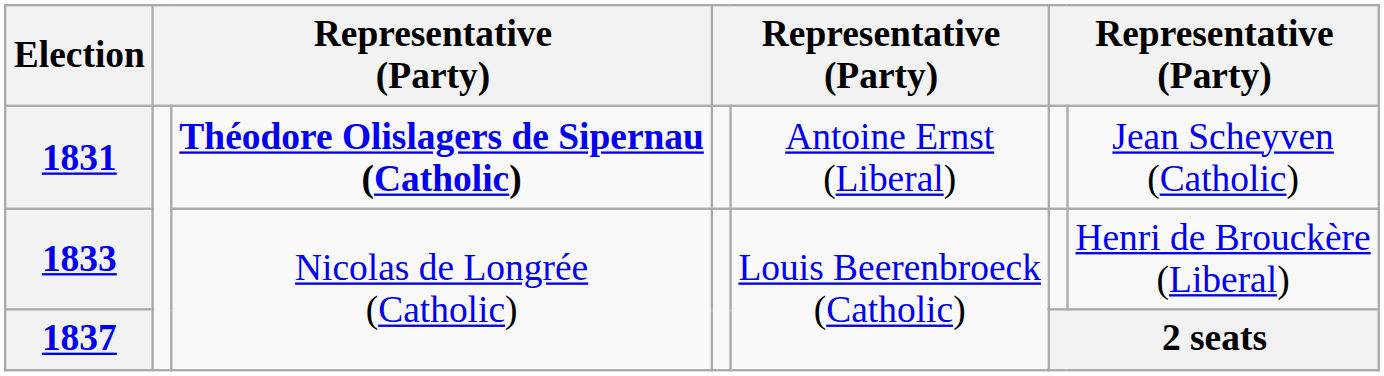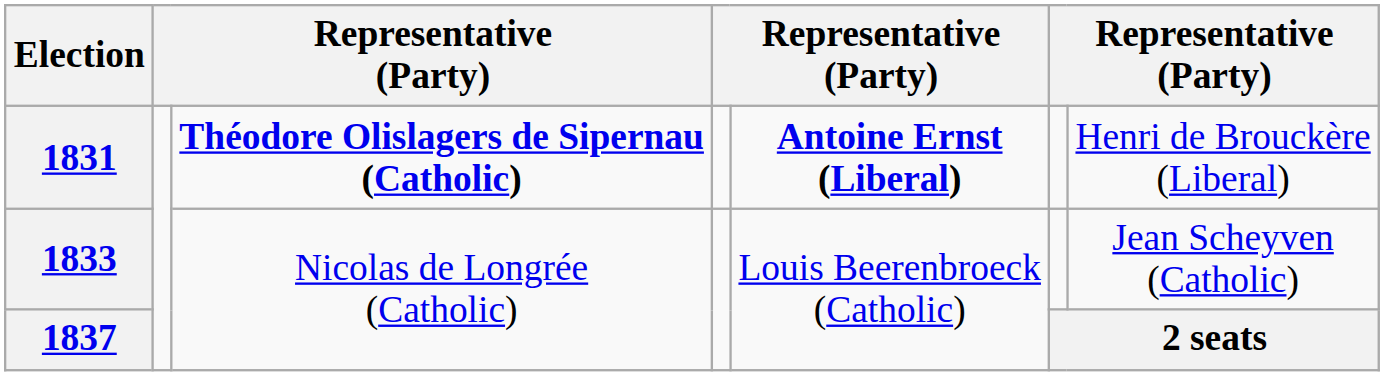(890, 156) normal -> (890, 156) bold
(1223, 156) Jean Scheyven (Catholic) -> (1223, 156) Henri de Brouckère (Liberal)
(1223, 258) Henri de Brouckère (Liberal) -> (1223, 258) Jean Scheyven (Catholic)
